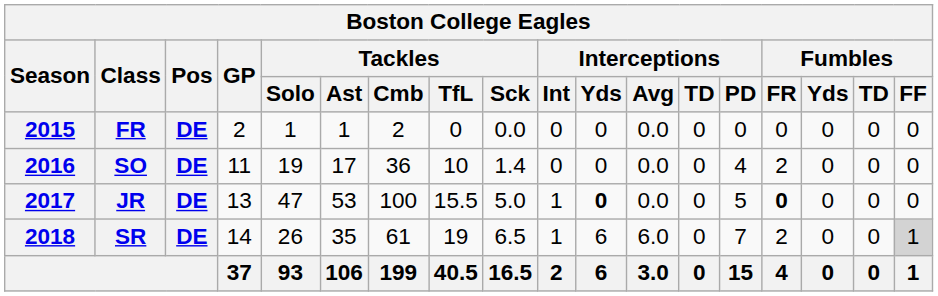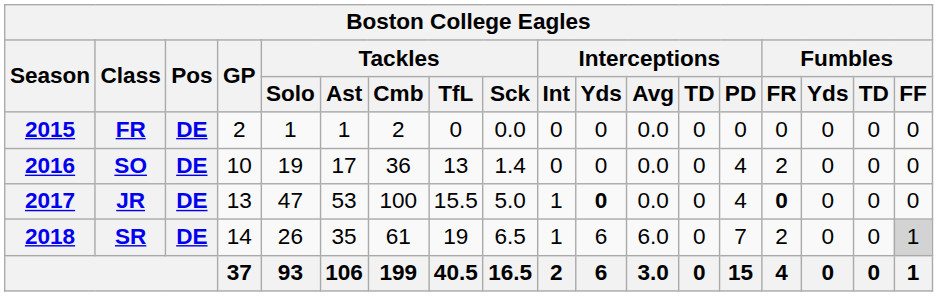(239, 165) 11 -> (239, 165) 10
(456, 165) 10 -> (456, 165) 13
(741, 201) 5 -> (741, 201) 4
